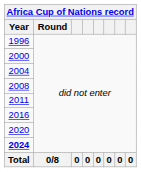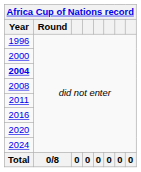(19, 71) normal -> (19, 71) bold
(19, 145) bold -> (19, 145) normal
